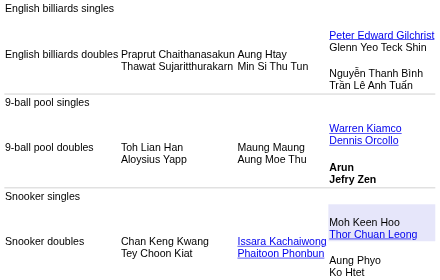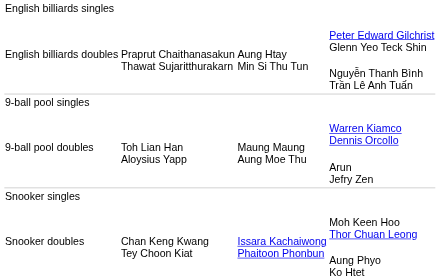(353, 173) bold -> (351, 173) normal
(373, 228) lavender background -> (373, 228) no background
